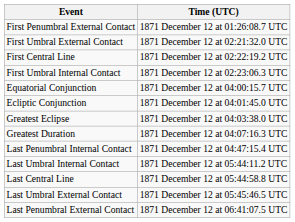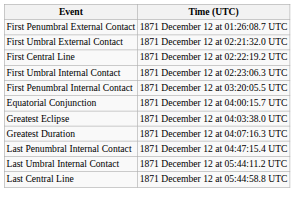+ row: (70, 88)
- row: (46, 103)
- row: (64, 194)
- row: (70, 210)
